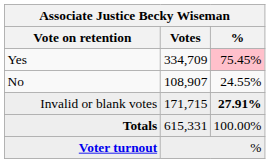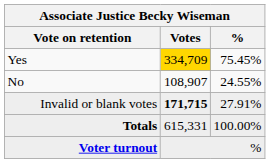(186, 59) no background -> (186, 59) gold background
(241, 59) pink background -> (241, 59) no background
(186, 103) normal -> (186, 103) bold
(240, 103) bold -> (241, 103) normal
